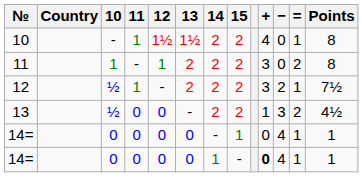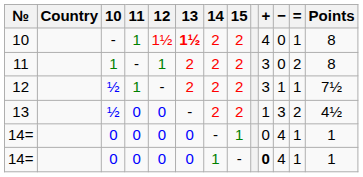(190, 40) normal -> (190, 40) bold
(282, 87) 2 -> (282, 87) 1
